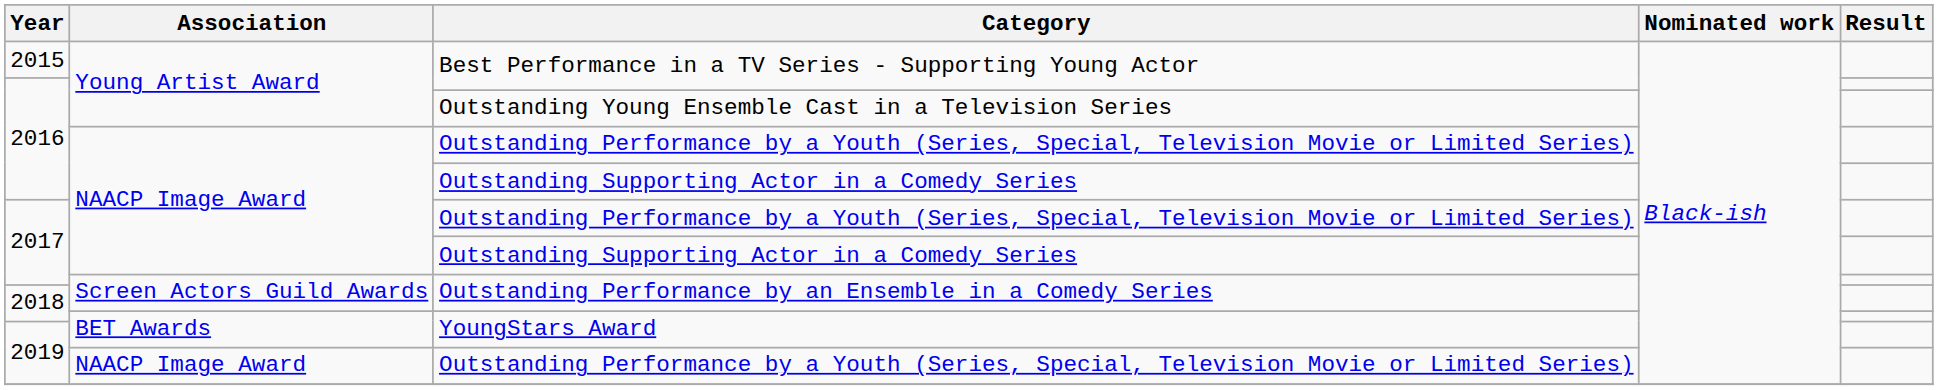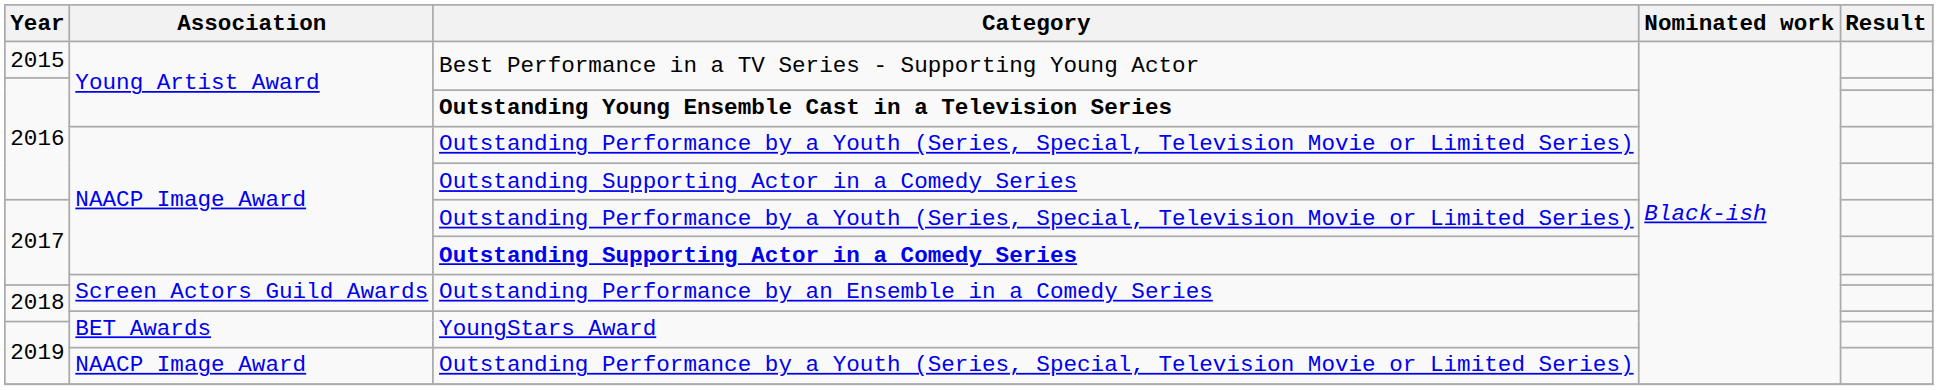(806, 108) normal -> (806, 108) bold
(758, 255) normal -> (758, 255) bold
